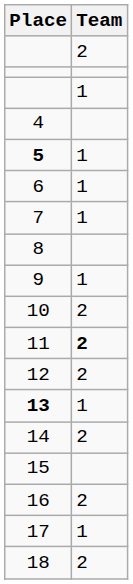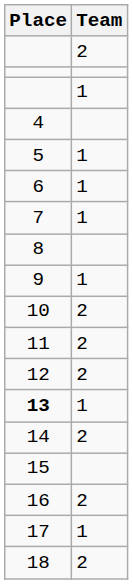(38, 155) bold -> (38, 155) normal
(82, 343) bold -> (82, 343) normal
